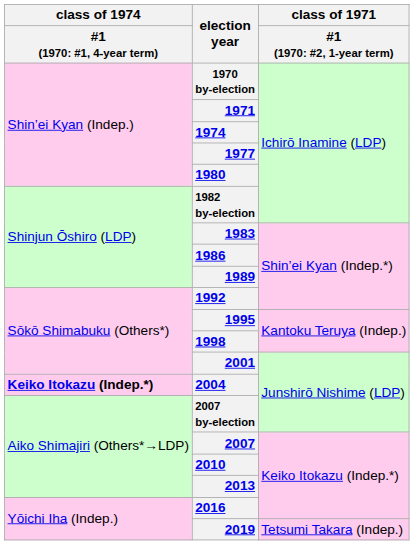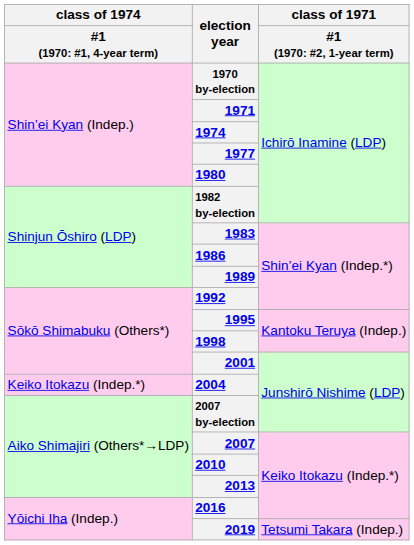(80, 384) bold -> (76, 384) normal
